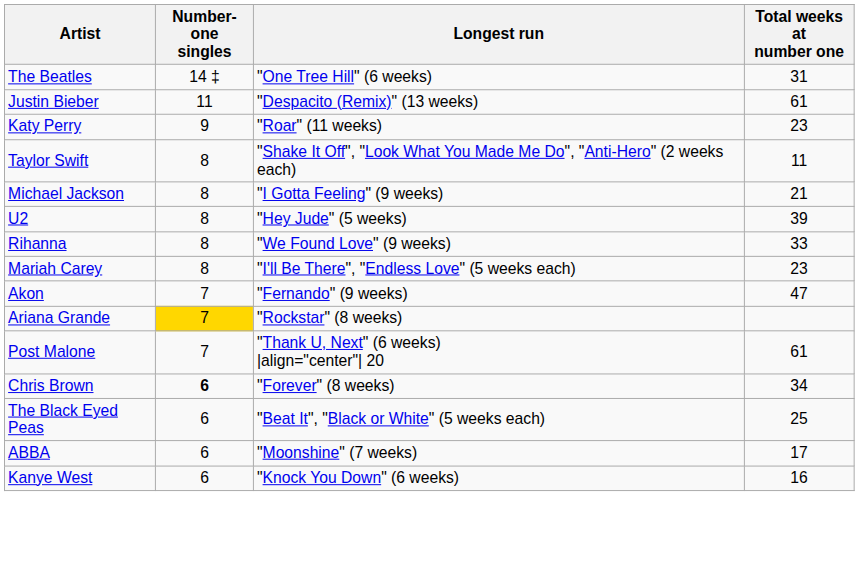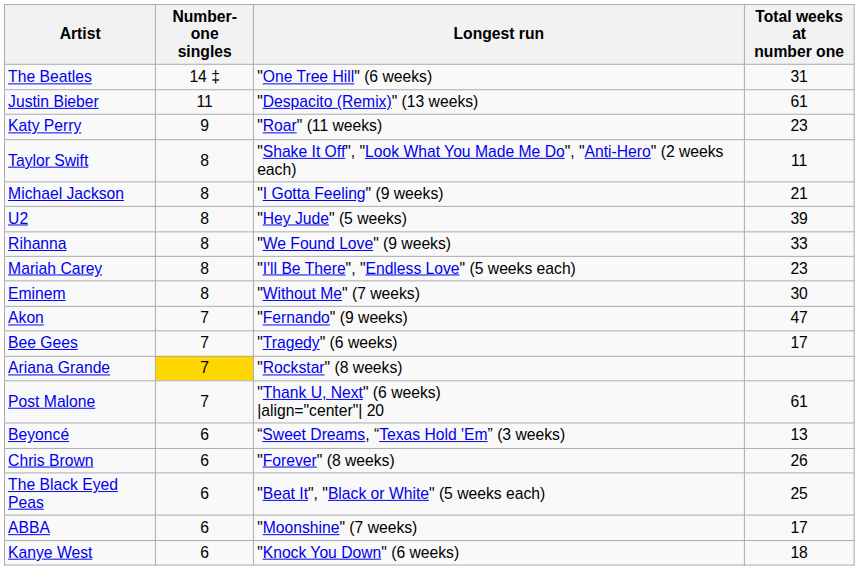+ row: (37, 293)
+ row: (43, 343)
+ row: (39, 435)
(205, 385) bold -> (205, 460) normal
(799, 385) 34 -> (799, 460) 26
(799, 478) 16 -> (799, 552) 18
